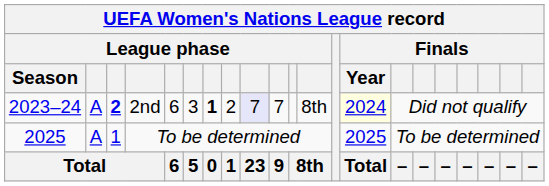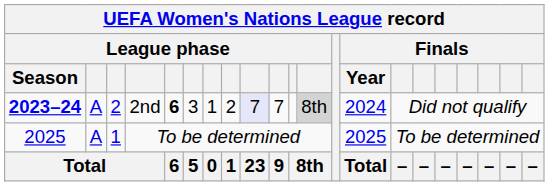(45, 107) normal -> (45, 107) bold
(116, 107) bold -> (116, 107) normal
(174, 107) normal -> (174, 107) bold
(212, 107) bold -> (212, 107) normal
(314, 107) no background -> (314, 107) lightgrey background
(366, 107) lightyellow background -> (366, 107) no background
